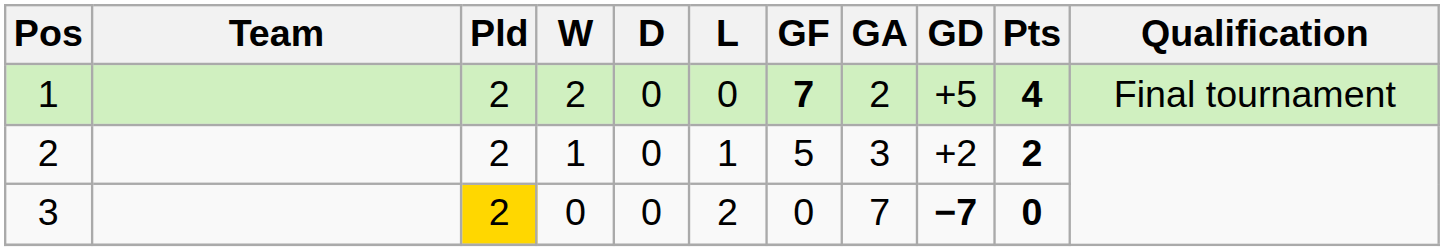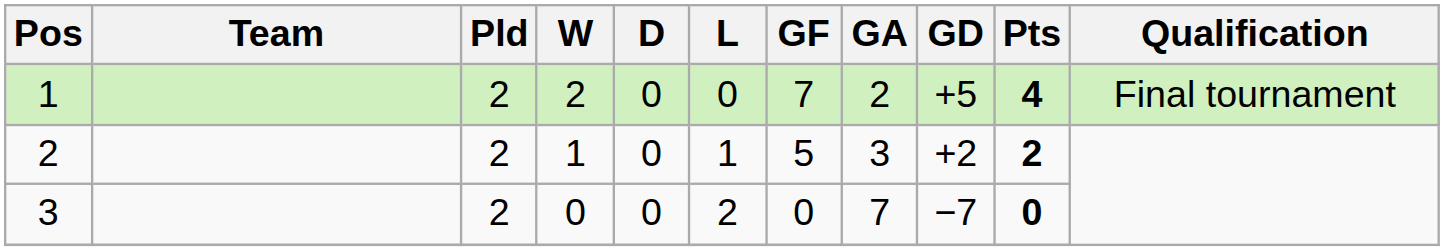(804, 93) bold -> (804, 93) normal
(499, 213) gold background -> (499, 213) no background
(956, 213) bold -> (956, 213) normal
